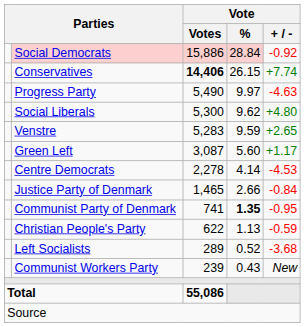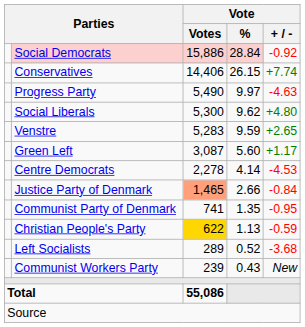(205, 72) bold -> (205, 72) normal
(208, 190) no background -> (208, 190) lightsalmon background
(248, 209) bold -> (248, 209) normal
(214, 229) no background -> (214, 229) gold background
